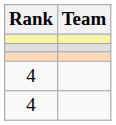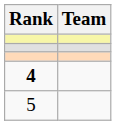(31, 75) normal -> (31, 75) bold
(31, 105) 4 -> (31, 105) 5
